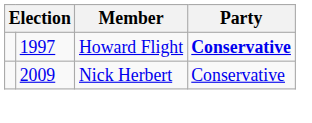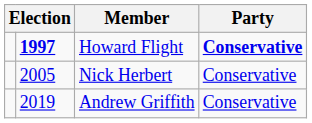(37, 46) normal -> (37, 46) bold
(37, 74) 2009 -> (37, 74) 2005
+ row: (137, 103)
